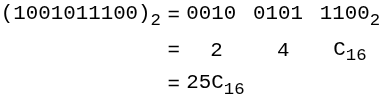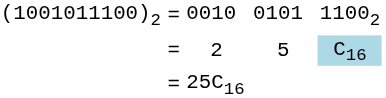(283, 50) 4 -> (283, 50) 5
(350, 50) no background -> (350, 50) lightblue background
